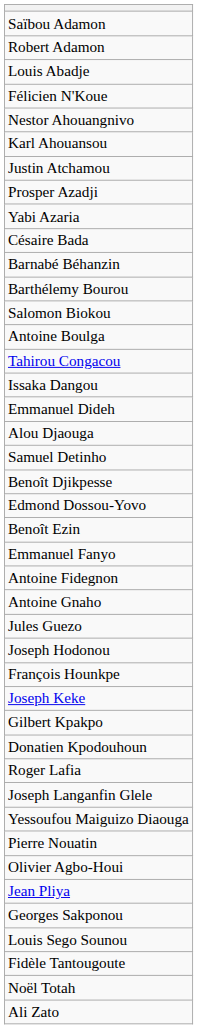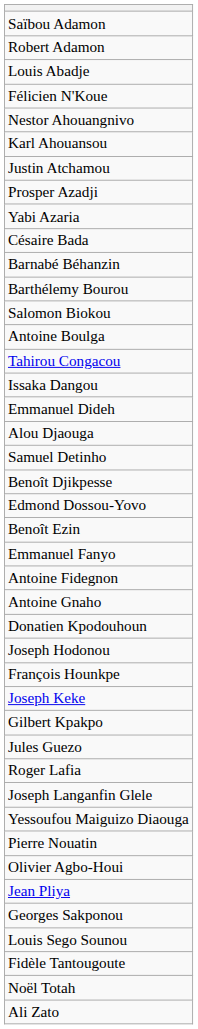(45, 626) Jules Guezo -> (77, 626) Donatien Kpodouhoun
(77, 746) Donatien Kpodouhoun -> (45, 746) Jules Guezo
